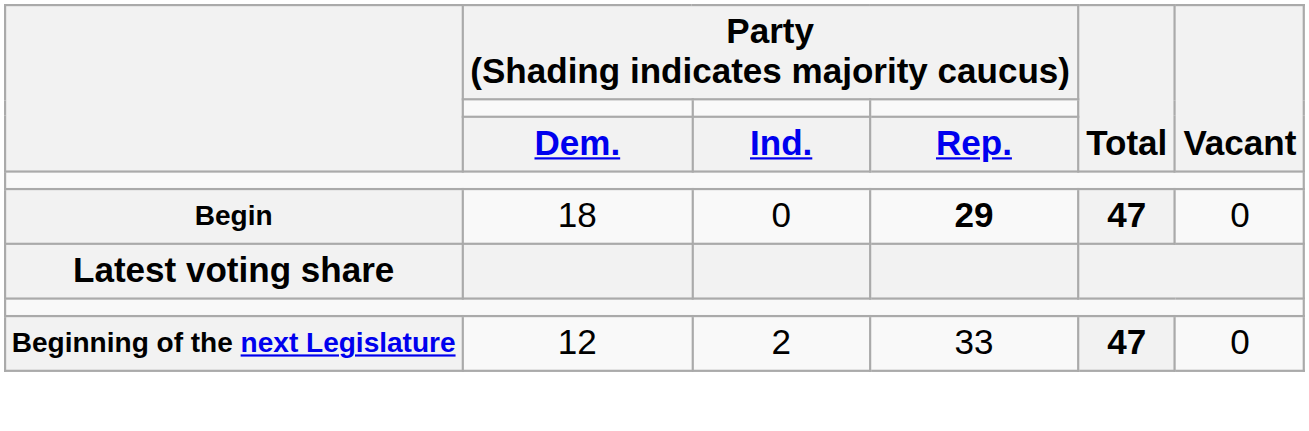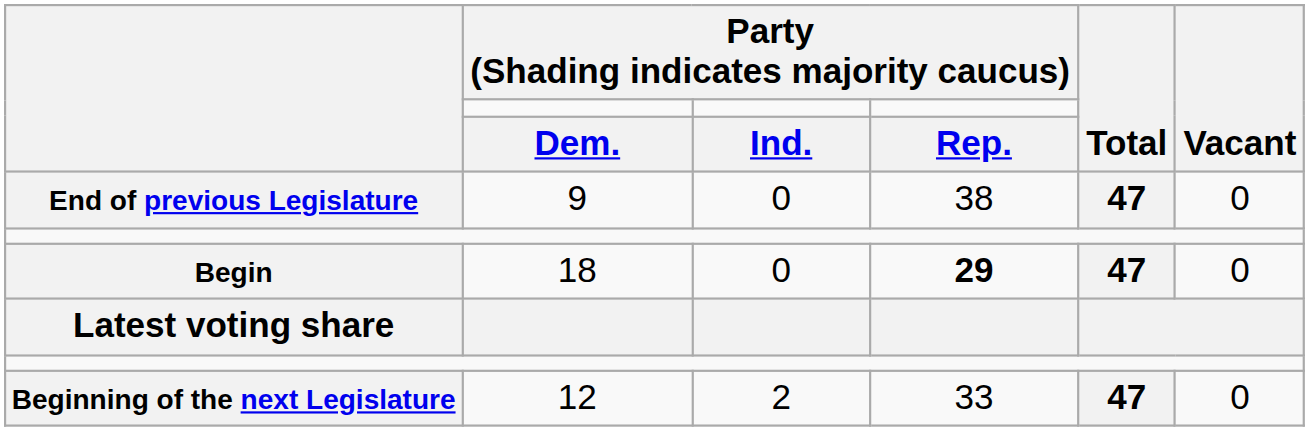+ row: (234, 200)
